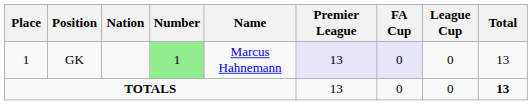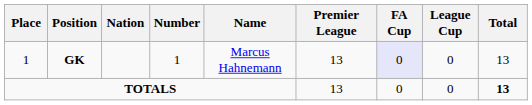(74, 60) normal -> (74, 60) bold
(177, 60) lightgreen background -> (177, 60) no background
(336, 60) lavender background -> (336, 60) no background
